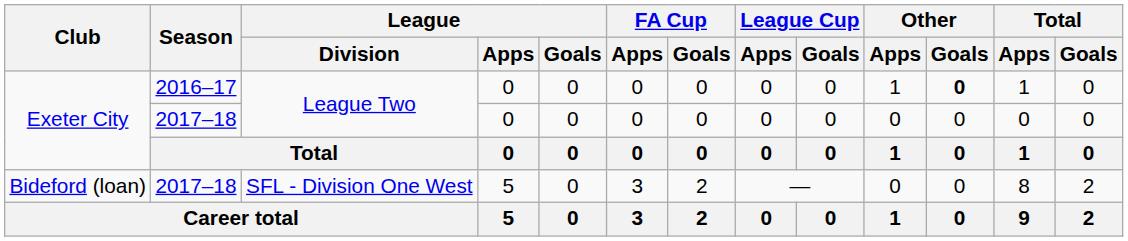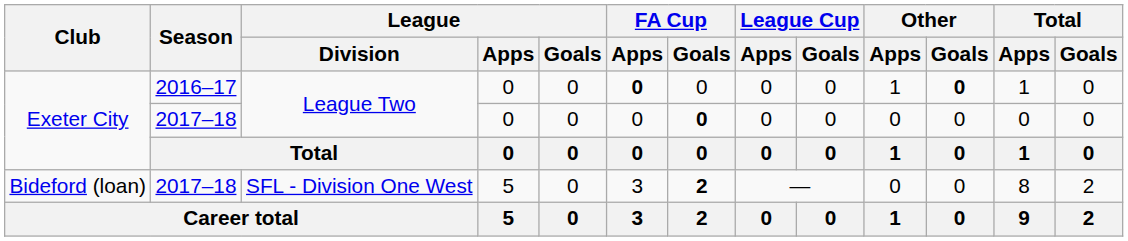(637, 86) normal -> (637, 86) bold
(702, 119) normal -> (702, 119) bold
(702, 185) normal -> (702, 185) bold
